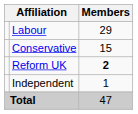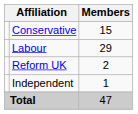rows swapped: (29, 30) <-> (44, 48)
(106, 65) bold -> (106, 65) normal
